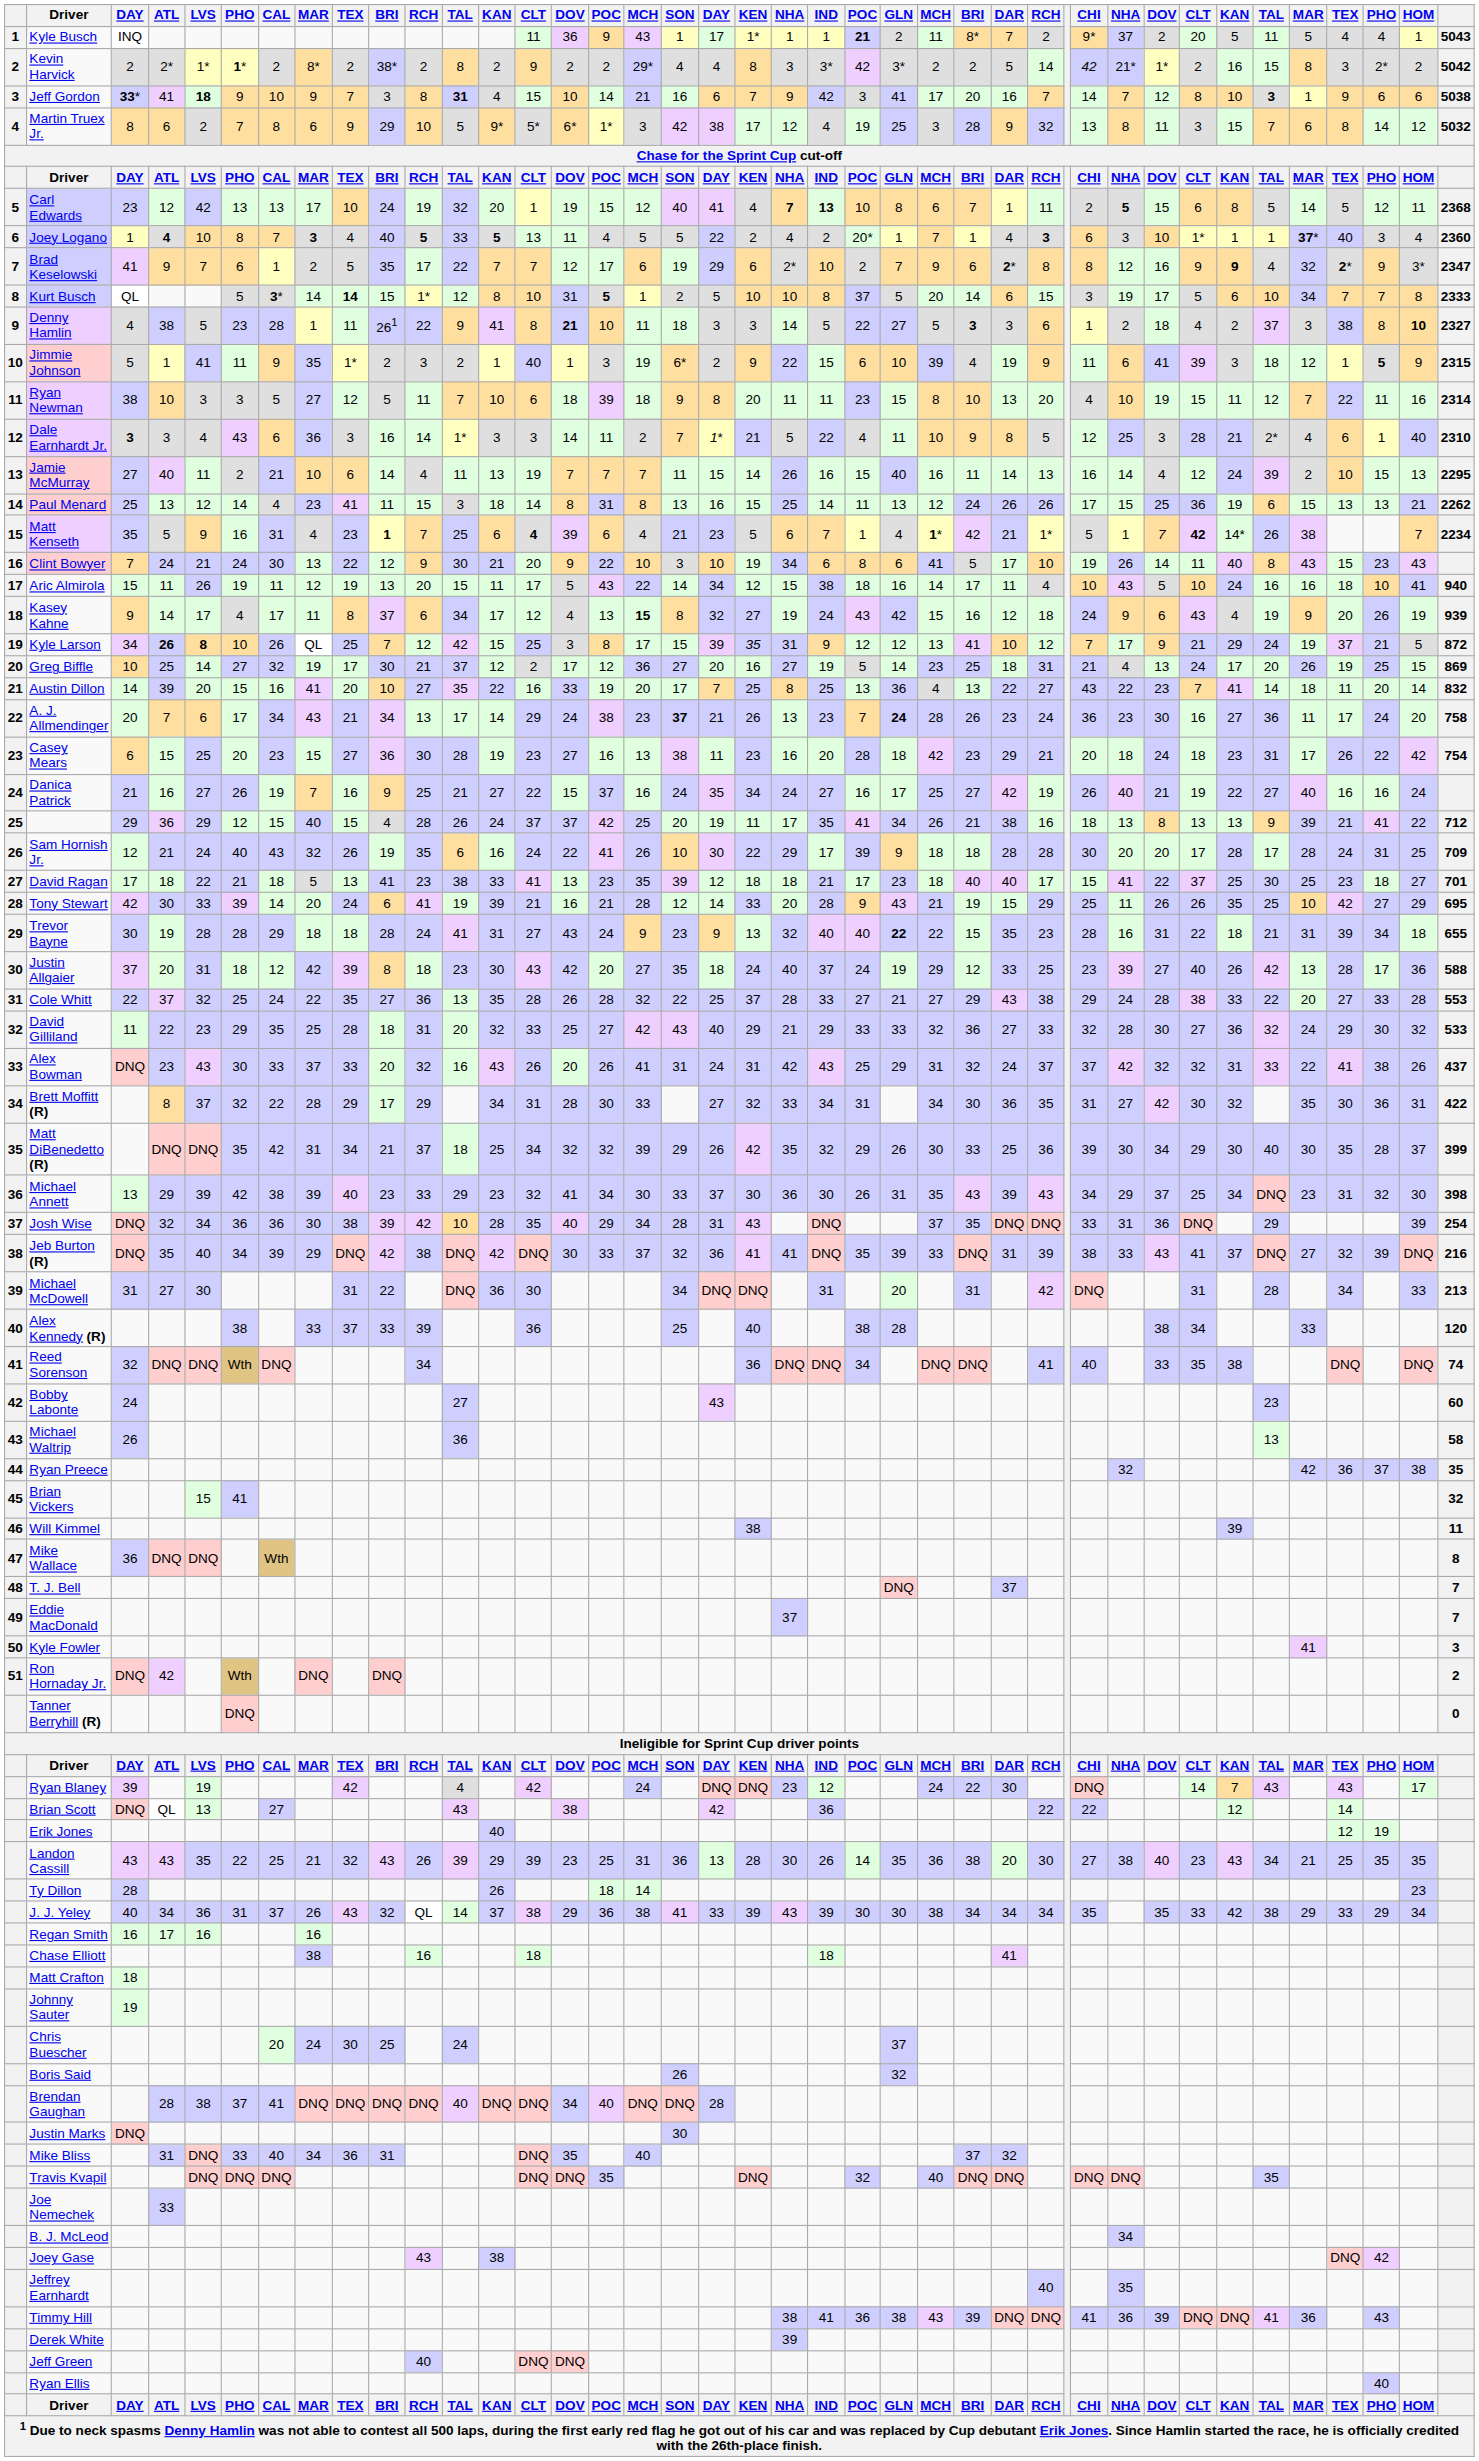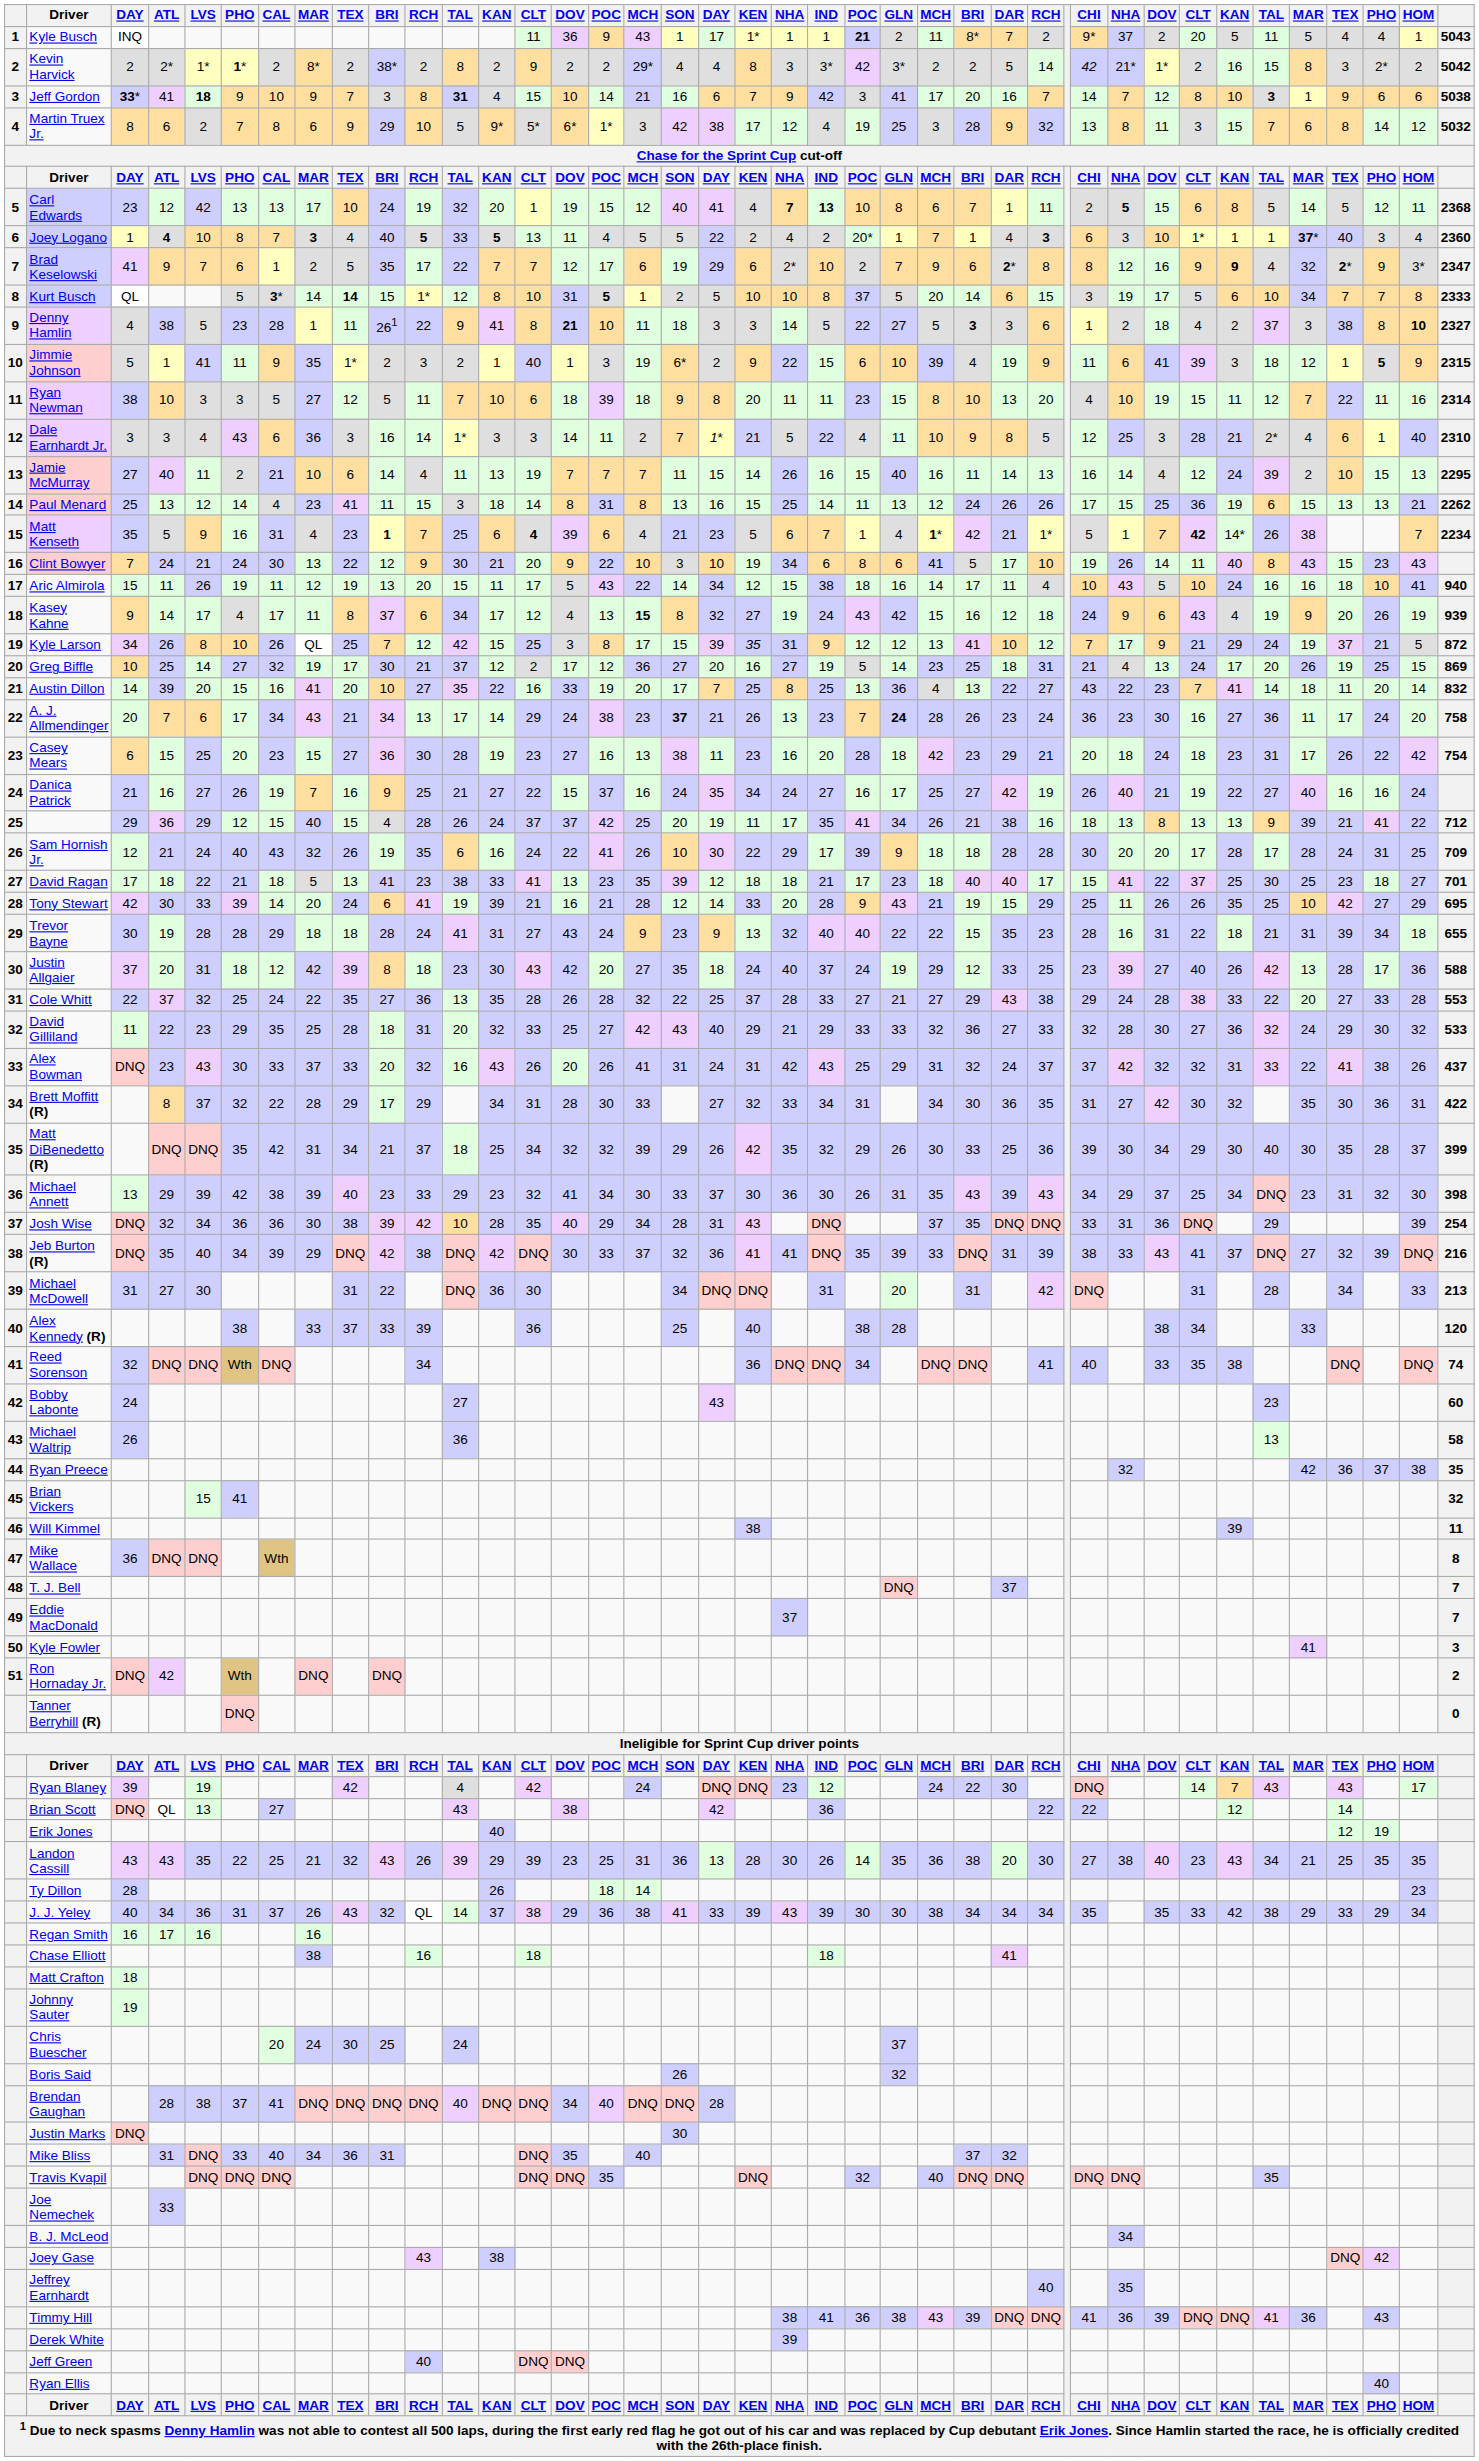(130, 438) bold -> (130, 438) normal
(167, 645) bold -> (167, 645) normal
(203, 645) bold -> (203, 645) normal
(899, 933) bold -> (899, 933) normal
